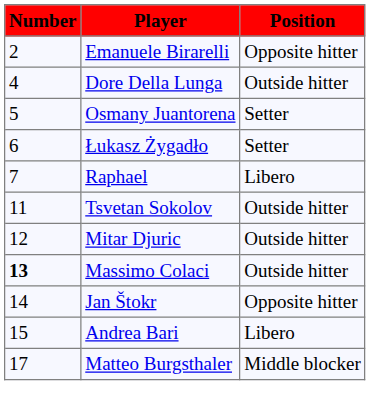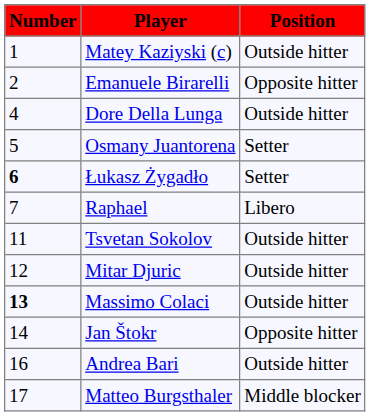+ row: (159, 51)
(14, 145) normal -> (14, 176) bold
(18, 332) 15 -> (18, 363) 16
(270, 332) Libero -> (296, 363) Outside hitter
